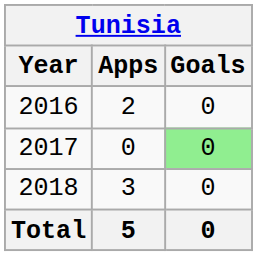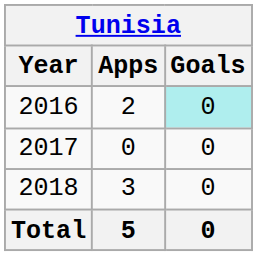(208, 107) no background -> (208, 107) paleturquoise background
(208, 148) lightgreen background -> (208, 148) no background
